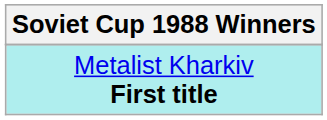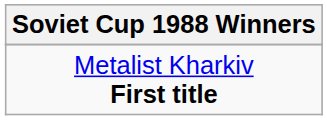(164, 79) paleturquoise background -> (164, 79) no background
